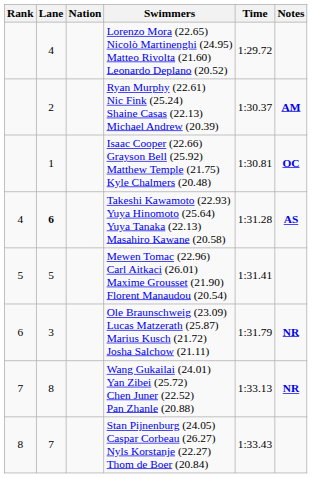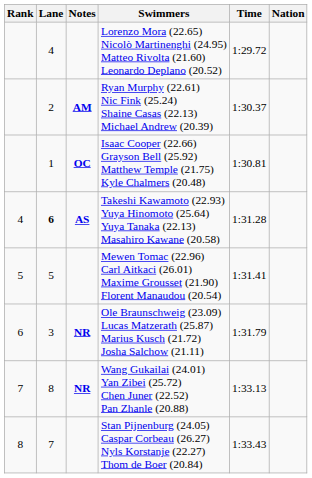columns swapped: (85, 13) <-> (291, 13)
